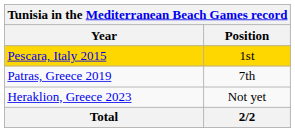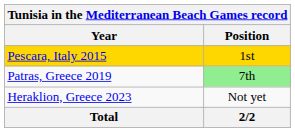(247, 76) no background -> (247, 76) lightgreen background
